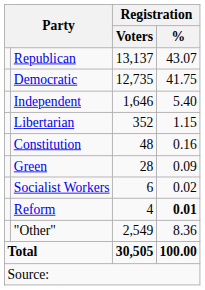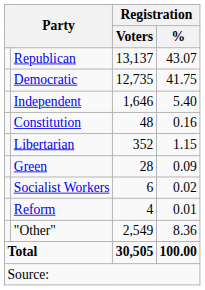rows swapped: (44, 123) <-> (47, 144)
(185, 209) bold -> (185, 209) normal
